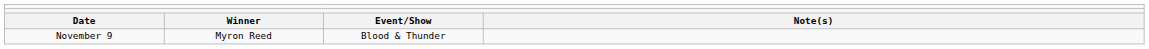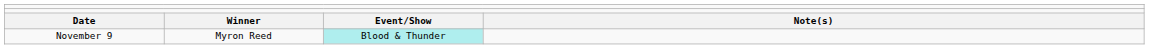(403, 36) no background -> (403, 36) paleturquoise background
